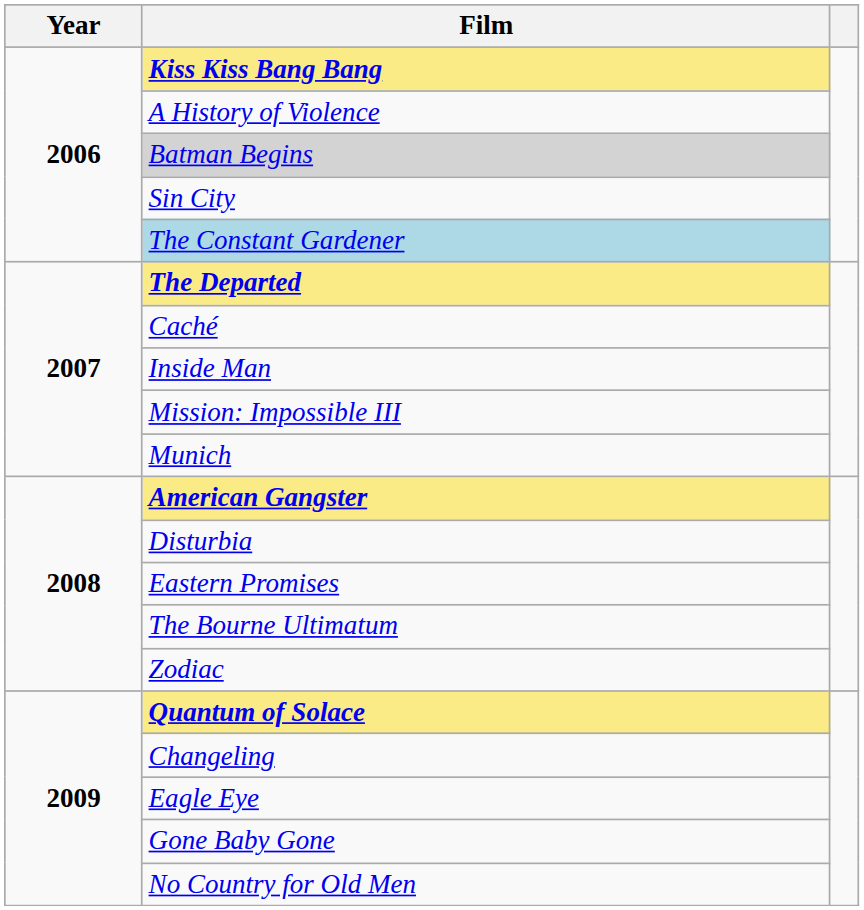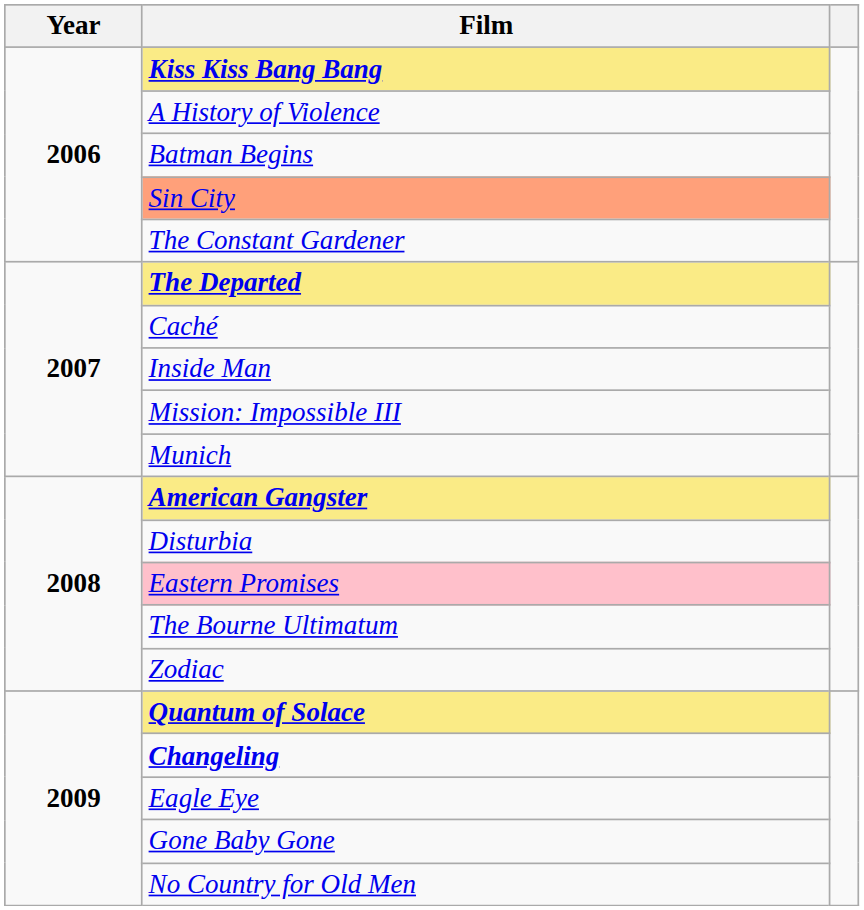(231, 154) lightgrey background -> (231, 154) no background
(192, 197) no background -> (192, 197) lightsalmon background
(277, 240) lightblue background -> (277, 240) no background
(244, 583) no background -> (244, 583) pink background
(212, 754) normal -> (214, 754) bold
